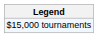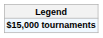(49, 25) normal -> (51, 25) bold
